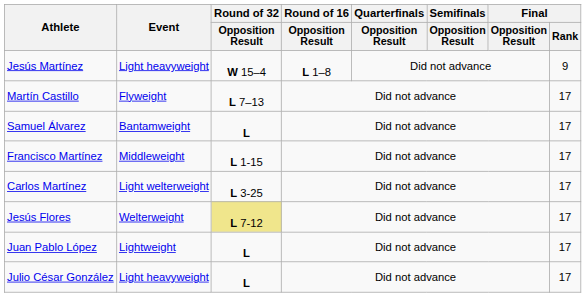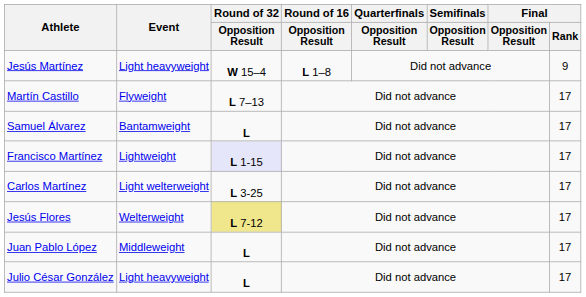(152, 157) Middleweight -> (147, 157) Lightweight
(247, 163) no background -> (247, 163) lavender background
(147, 247) Lightweight -> (152, 247) Middleweight
